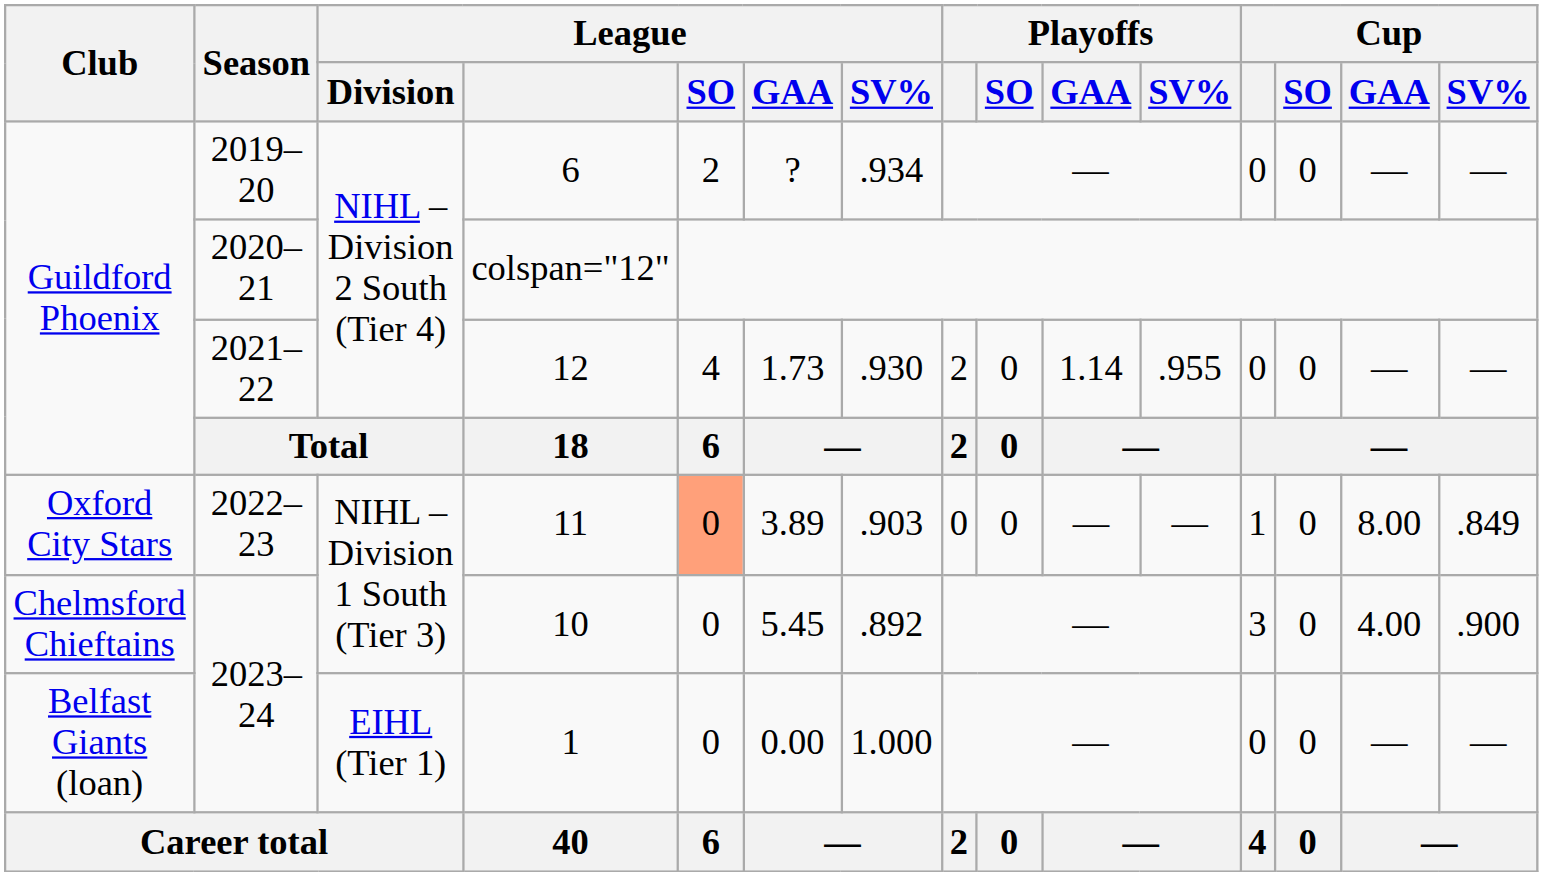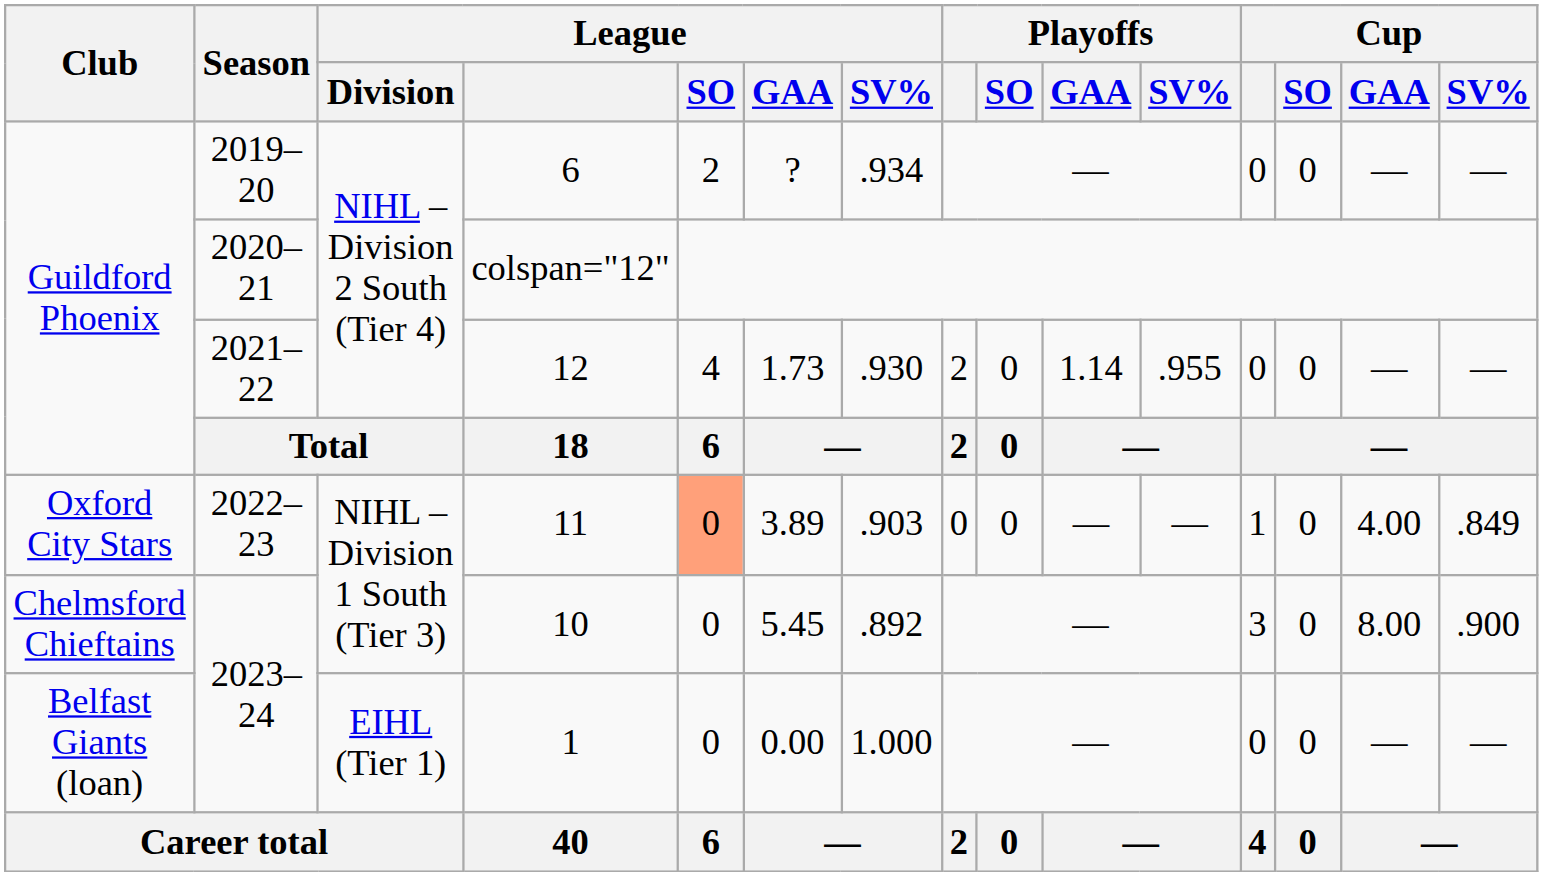(1389, 524) 8.00 -> (1389, 524) 4.00
(1389, 623) 4.00 -> (1389, 623) 8.00
